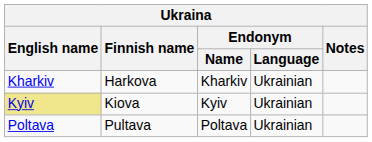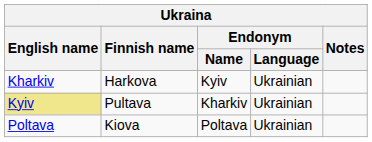(224, 81) Kharkiv -> (214, 81) Kyiv
(122, 103) Kiova -> (128, 103) Pultava
(214, 103) Kyiv -> (224, 103) Kharkiv
(128, 125) Pultava -> (122, 125) Kiova
